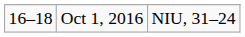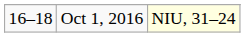(193, 18) no background -> (193, 18) lightyellow background
